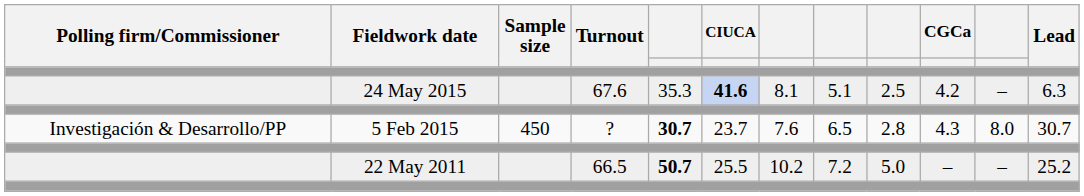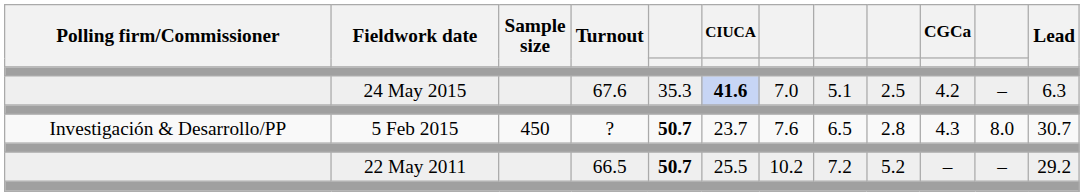(786, 90) 8.1 -> (786, 90) 7.0
(675, 128) 30.7 -> (675, 128) 50.7
(893, 167) 5.0 -> (893, 167) 5.2
(1054, 167) 25.2 -> (1054, 167) 29.2
